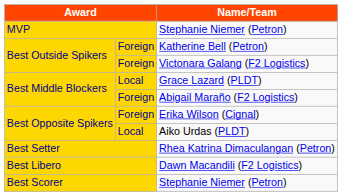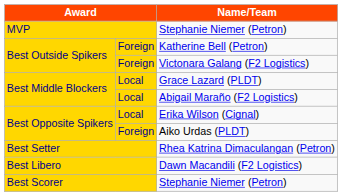(136, 98) Foreign -> (131, 98) Local
(136, 115) Foreign -> (131, 115) Local
(131, 132) Local -> (136, 132) Foreign
